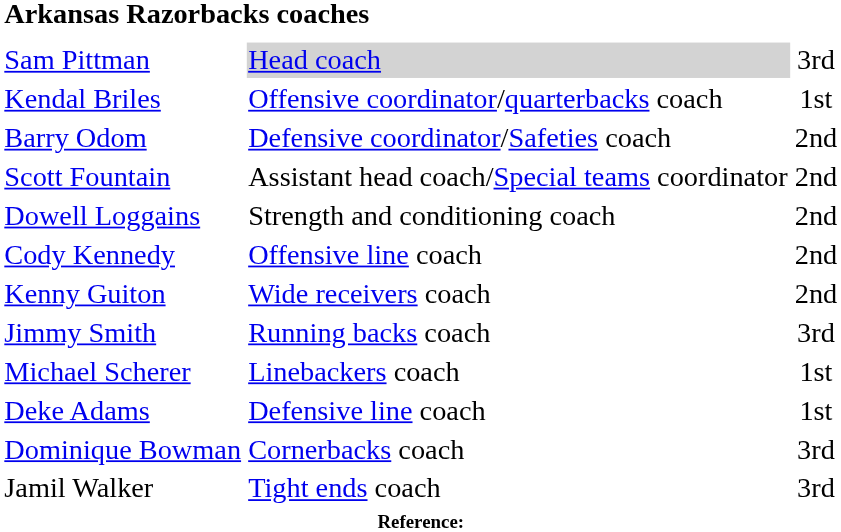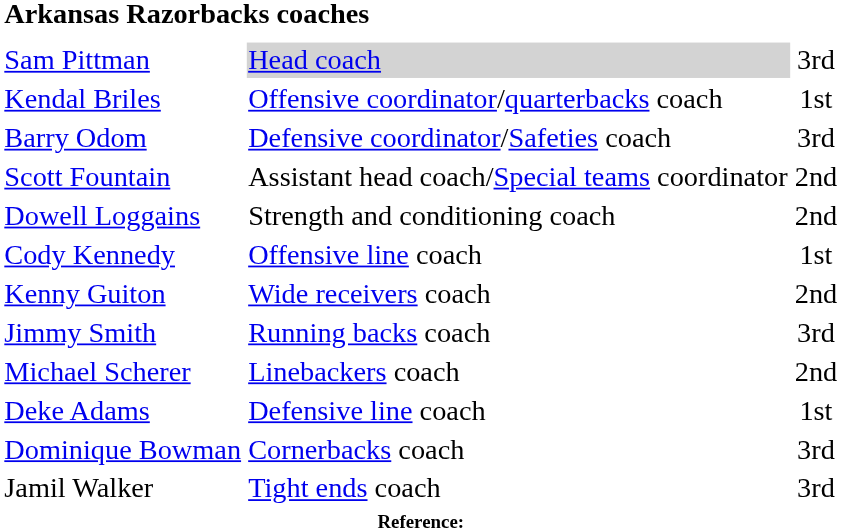(816, 137) 2nd -> (816, 137) 3rd
(816, 254) 2nd -> (816, 254) 1st
(816, 371) 1st -> (816, 371) 2nd
